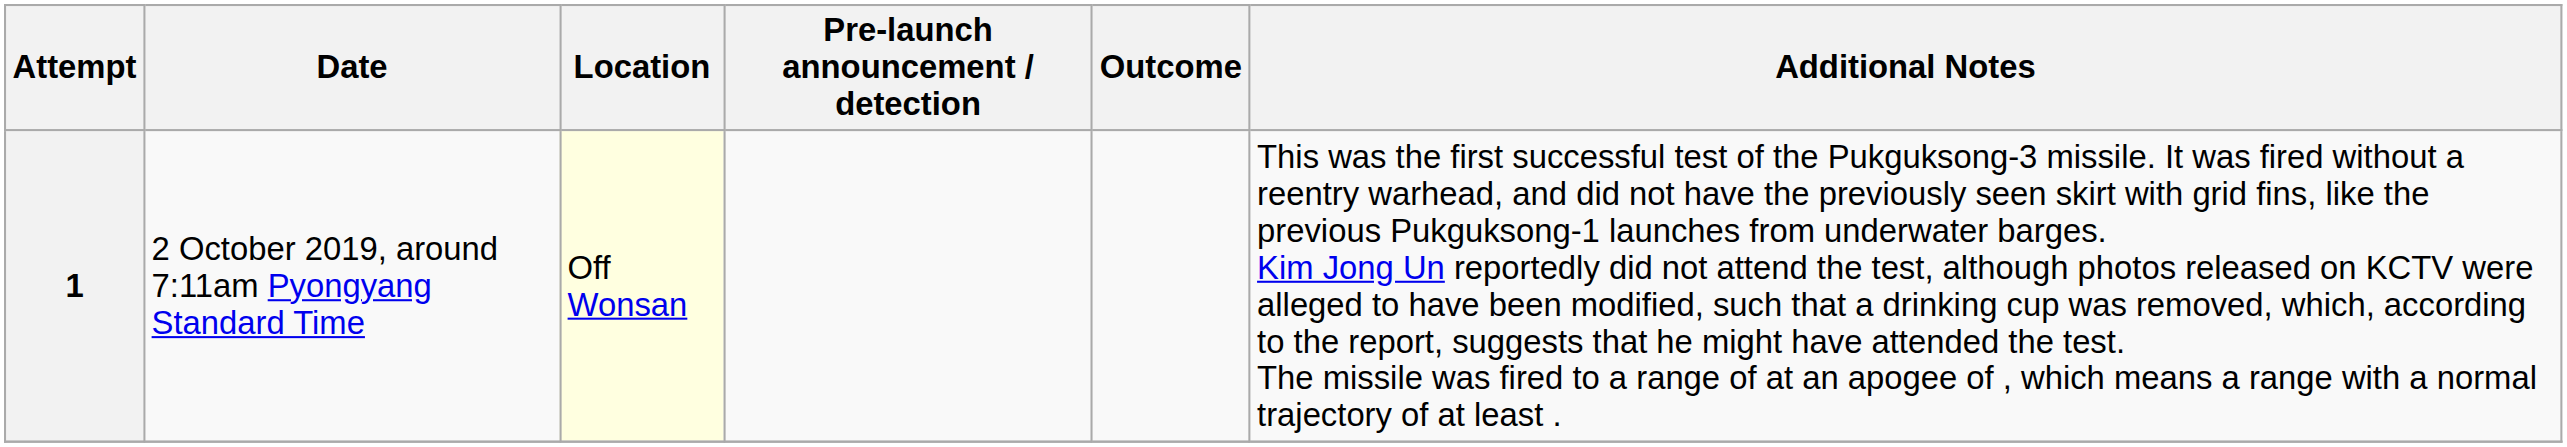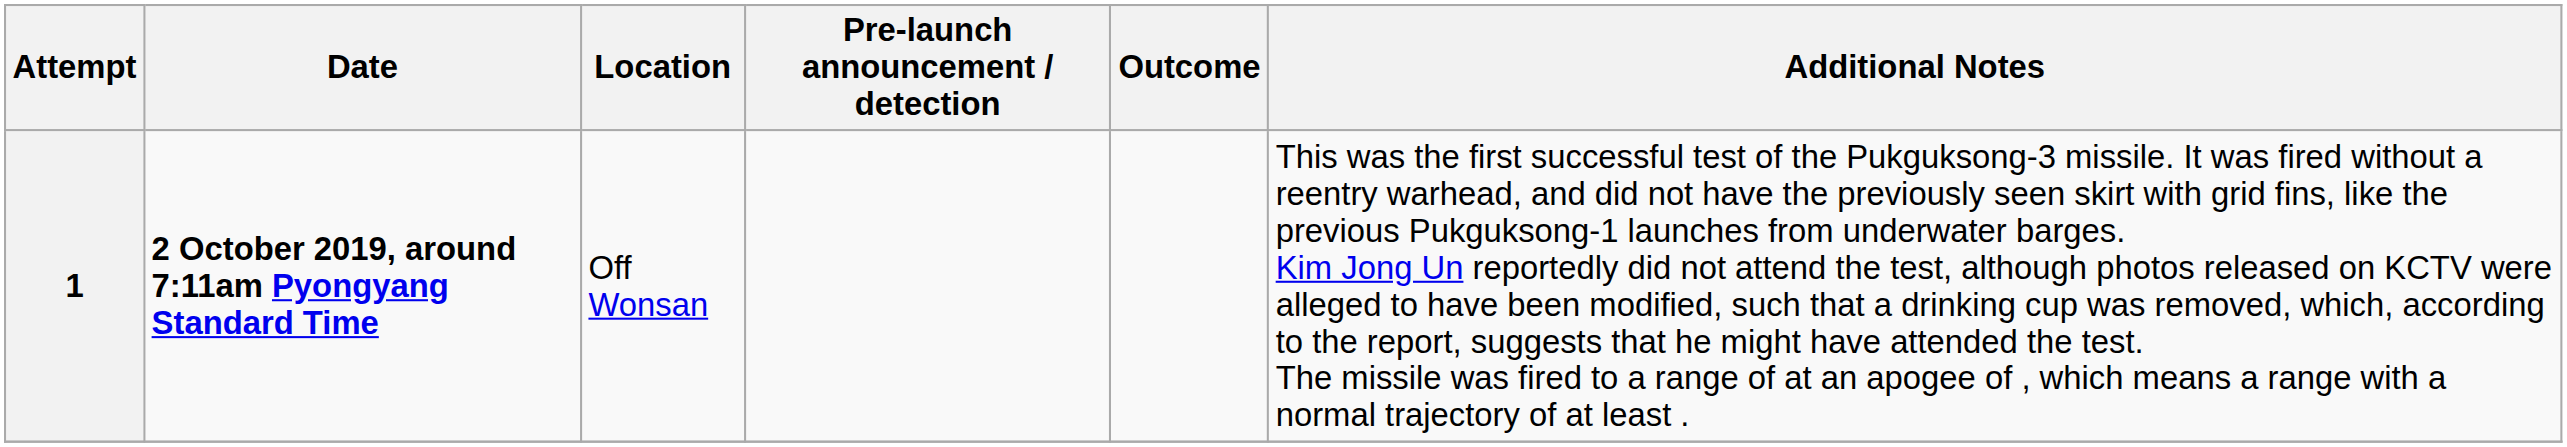(325, 285) normal -> (334, 285) bold
(627, 285) lightyellow background -> (648, 285) no background
